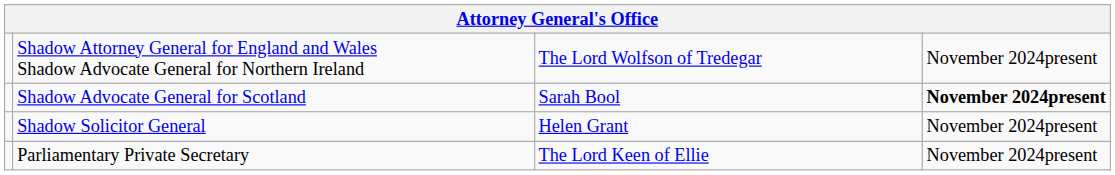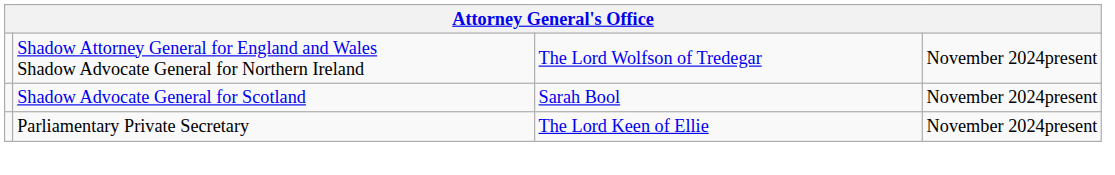(1016, 97) bold -> (1012, 97) normal
- row: (111, 126)
